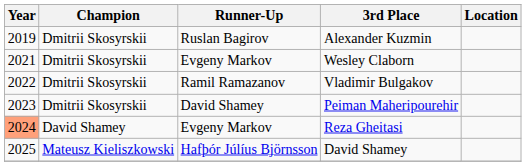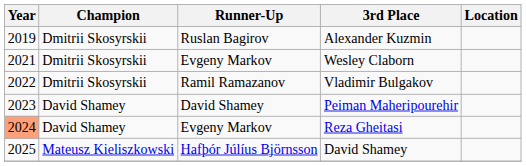(95, 105) Dmitrii Skosyrskii -> (84, 105) David Shamey
